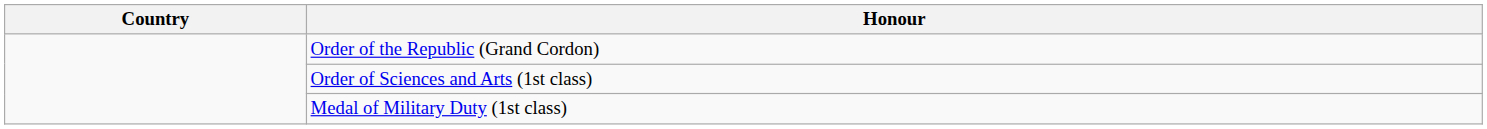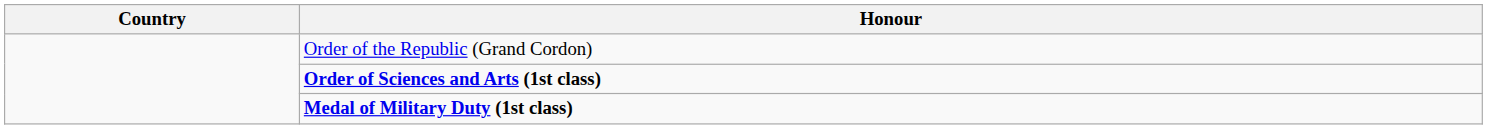(451, 78) normal -> (452, 78) bold
(439, 108) normal -> (438, 108) bold
